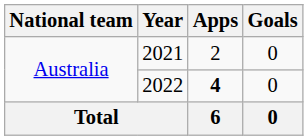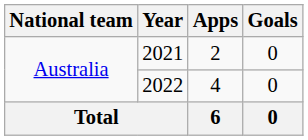(215, 85) bold -> (215, 85) normal
